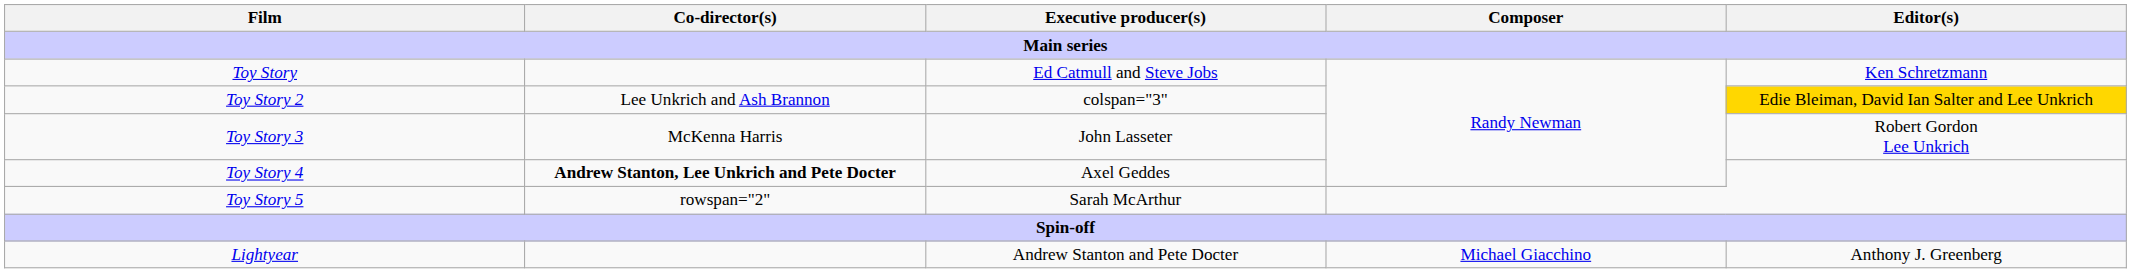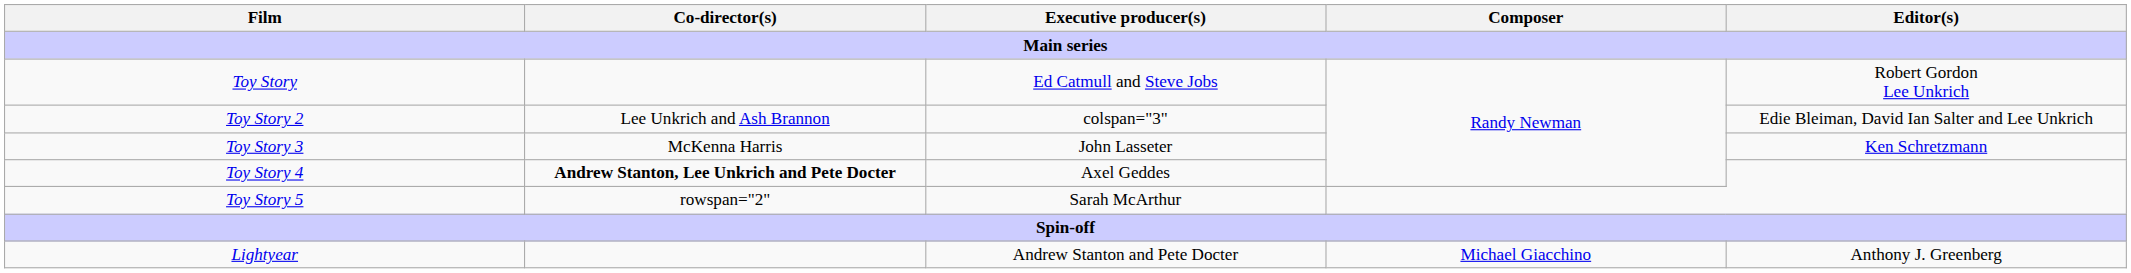(1926, 72) Ken Schretzmann -> (1926, 82) Robert Gordon Lee Unkrich
(1926, 99) gold background -> (1926, 118) no background
(1926, 136) Robert Gordon Lee Unkrich -> (1926, 145) Ken Schretzmann
